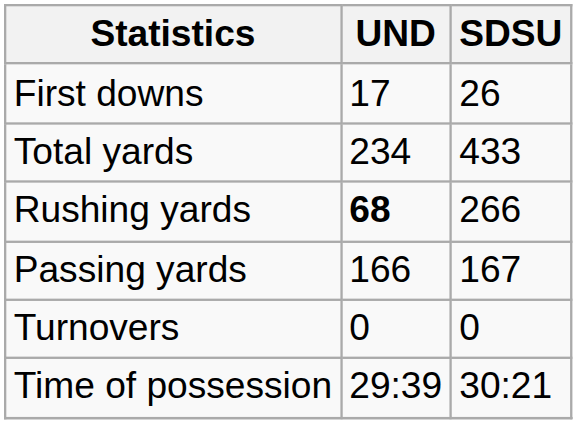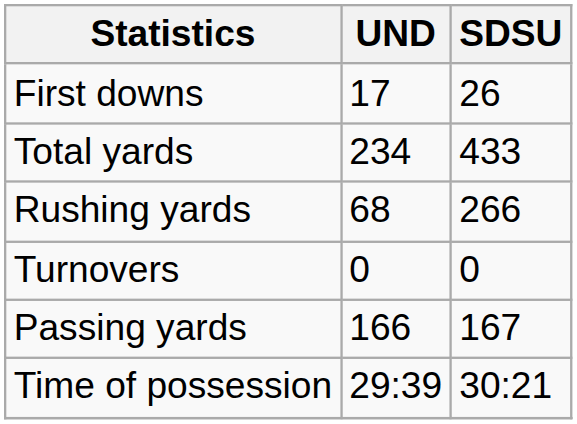(370, 210) bold -> (370, 210) normal
rows swapped: (130, 269) <-> (97, 328)
